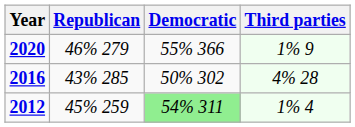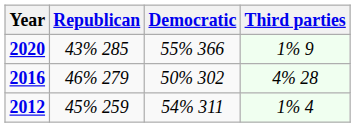(97, 49) 46% 279 -> (97, 49) 43% 285
(97, 78) 43% 285 -> (97, 78) 46% 279
(192, 107) lightgreen background -> (192, 107) no background
